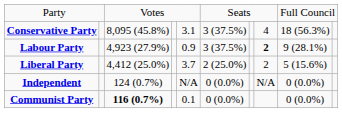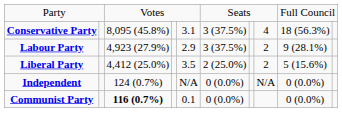(189, 47) 0.9 -> (189, 47) 2.9
(266, 47) bold -> (266, 47) normal
(189, 64) 3.7 -> (189, 64) 3.5
